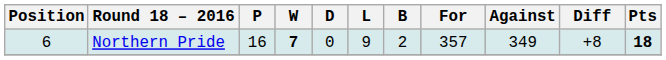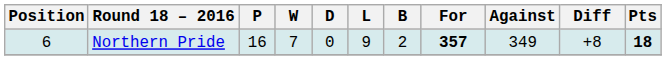(294, 42) bold -> (294, 42) normal
(453, 42) normal -> (453, 42) bold
